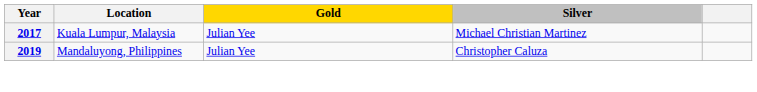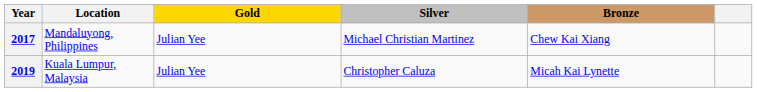+ column: (621, 13)
(116, 32) Kuala Lumpur, Malaysia -> (79, 39) Mandaluyong, Philippines
(119, 51) Mandaluyong, Philippines -> (80, 71) Kuala Lumpur, Malaysia
